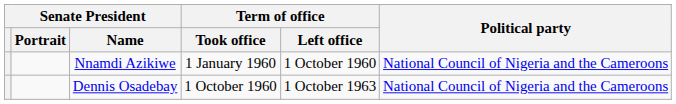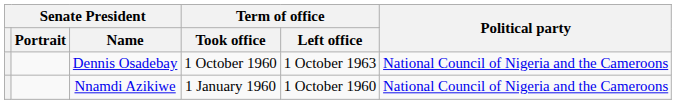rows swapped: (125, 63) <-> (125, 87)
